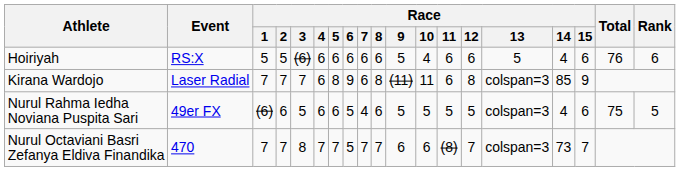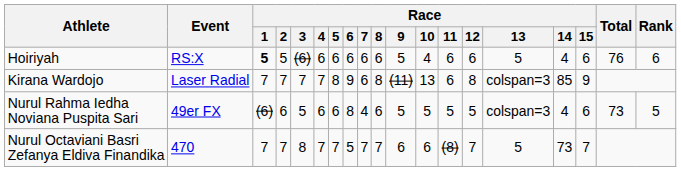(264, 59) normal -> (264, 59) bold
(321, 81) 6 -> (321, 81) 7
(427, 81) 11 -> (427, 81) 13
(350, 111) 5 -> (350, 111) 8
(615, 111) 75 -> (616, 111) 73
(517, 148) colspan=3 -> (518, 148) 5
